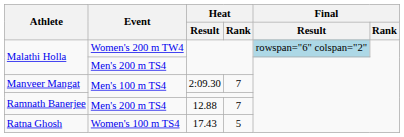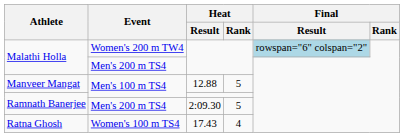(205, 83) 2:09.30 -> (205, 83) 12.88
(238, 83) 7 -> (238, 83) 5
(205, 106) 12.88 -> (205, 106) 2:09.30
(238, 106) 7 -> (238, 106) 5
(238, 124) 5 -> (238, 124) 4
